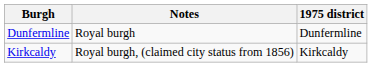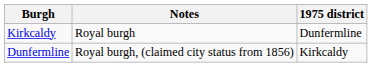(38, 33) Dunfermline -> (31, 33) Kirkcaldy
(31, 52) Kirkcaldy -> (38, 52) Dunfermline
